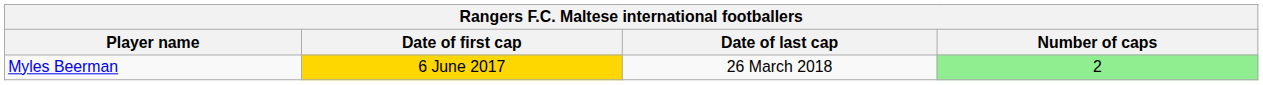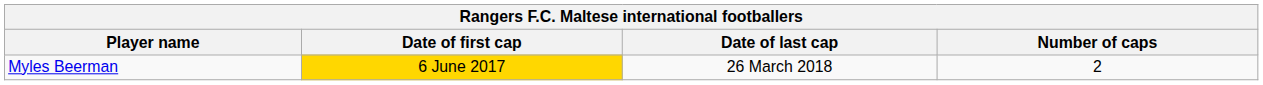(1097, 67) lightgreen background -> (1097, 67) no background
